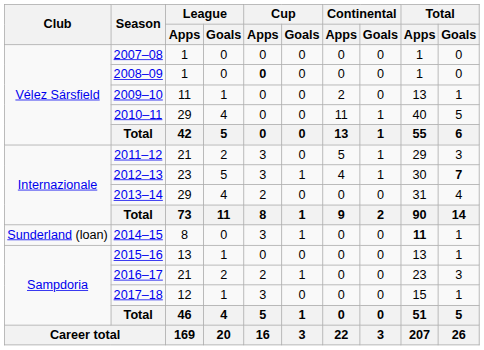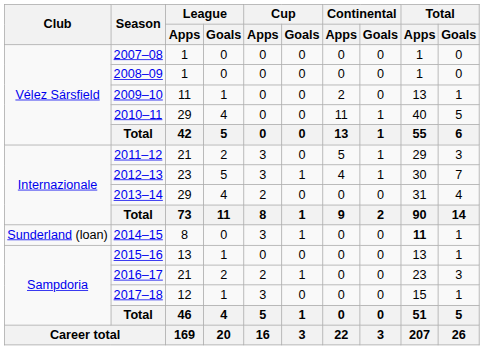(263, 74) bold -> (263, 74) normal
(459, 174) bold -> (459, 174) normal
